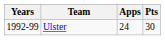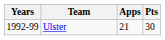(124, 27) 24 -> (124, 27) 21
